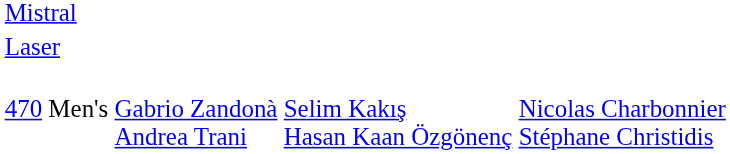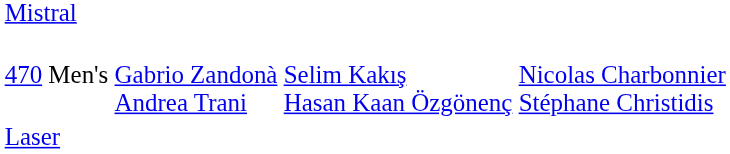rows swapped: (32, 46) <-> (57, 109)
